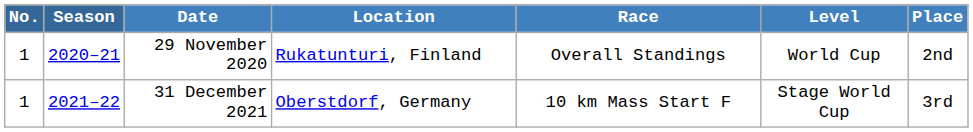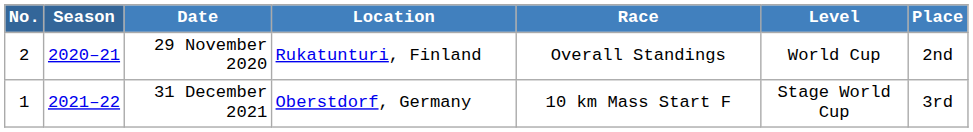(24, 56) 1 -> (24, 56) 2
